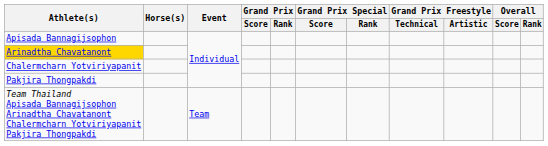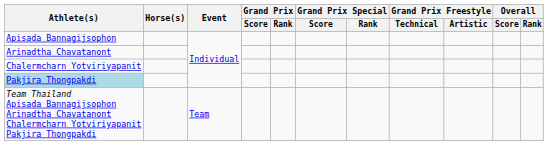(59, 52) gold background -> (59, 52) no background
(51, 80) no background -> (51, 80) lightblue background
